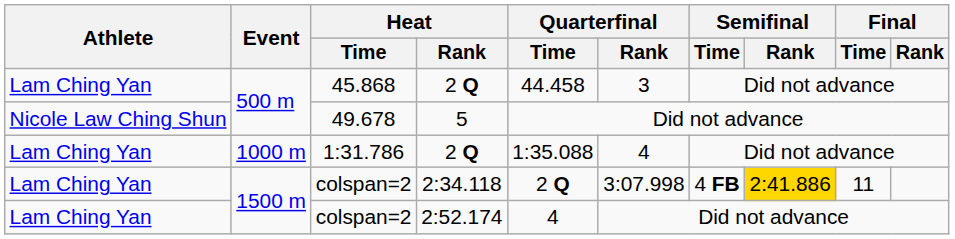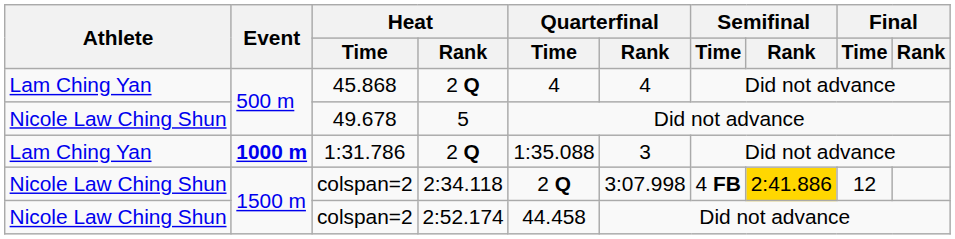(553, 86) 44.458 -> (554, 86) 4
(644, 86) 3 -> (645, 86) 4
(271, 152) normal -> (272, 152) bold
(644, 152) 4 -> (645, 152) 3
(81, 185) Lam Ching Yan -> (118, 185) Nicole Law Ching Shun
(863, 185) 11 -> (865, 185) 12
(81, 218) Lam Ching Yan -> (118, 218) Nicole Law Ching Shun
(553, 218) 4 -> (554, 218) 44.458
